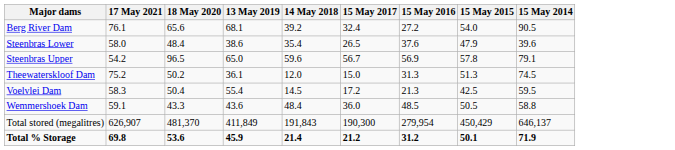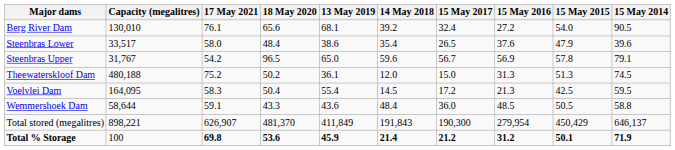+ column: (154, 12)
